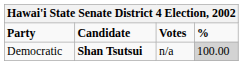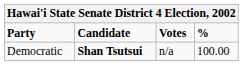(213, 51) lightgrey background -> (213, 51) no background
